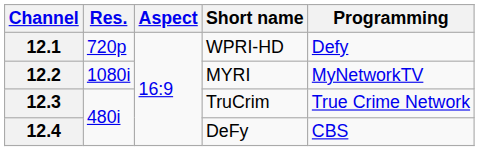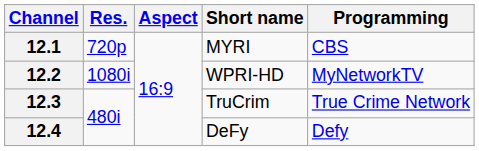(245, 46) WPRI-HD -> (228, 46) MYRI
(330, 46) Defy -> (330, 46) CBS
(228, 74) MYRI -> (245, 74) WPRI-HD
(330, 131) CBS -> (330, 131) Defy
